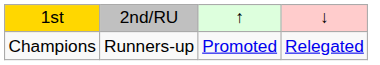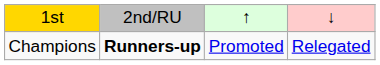(149, 45) normal -> (152, 45) bold
